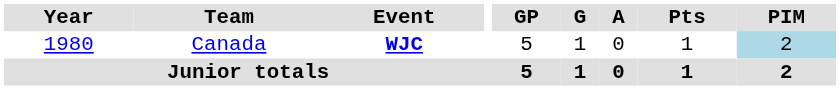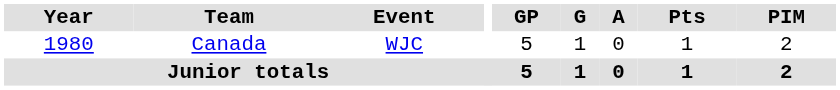(404, 45) bold -> (404, 45) normal
(786, 45) lightblue background -> (786, 45) no background
